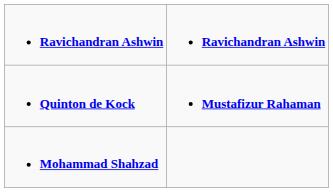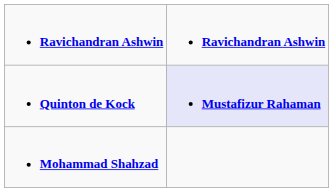(247, 103) no background -> (247, 103) lavender background
